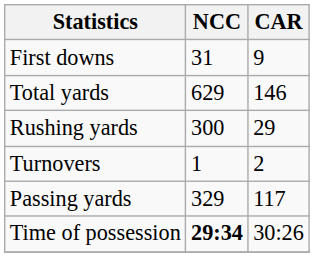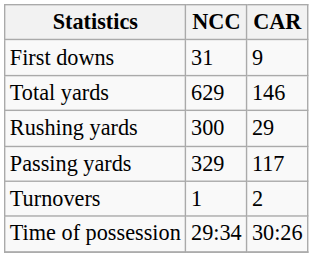rows swapped: (71, 198) <-> (55, 163)
(217, 233) bold -> (216, 233) normal
